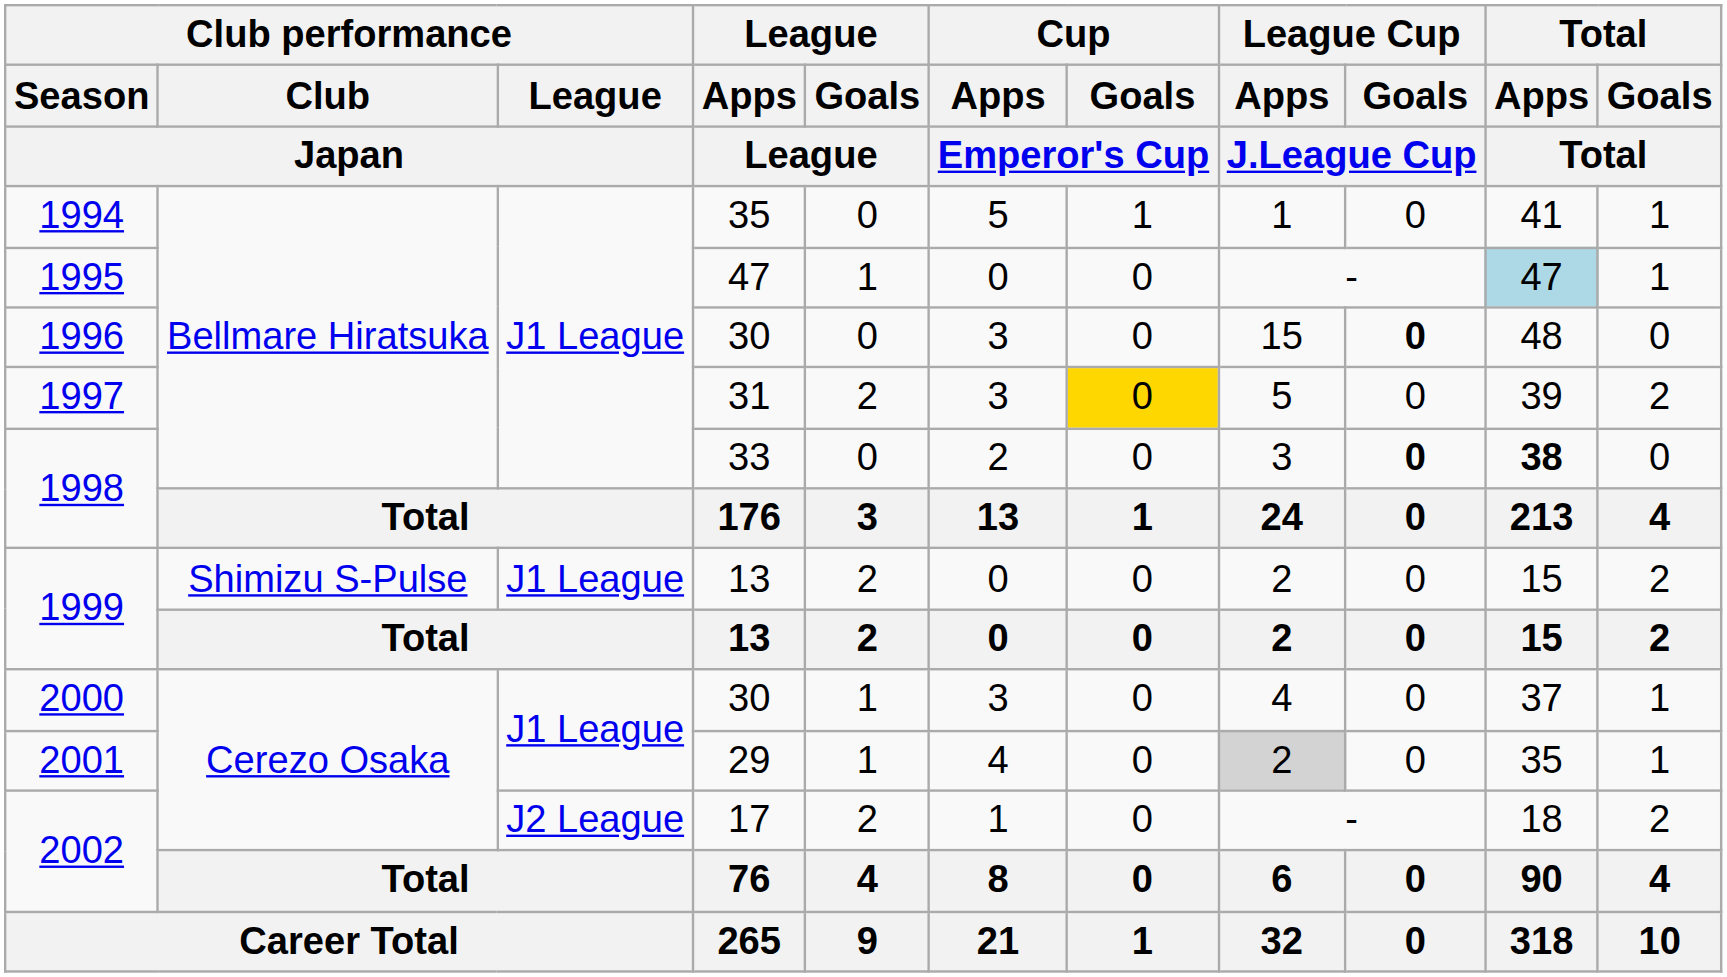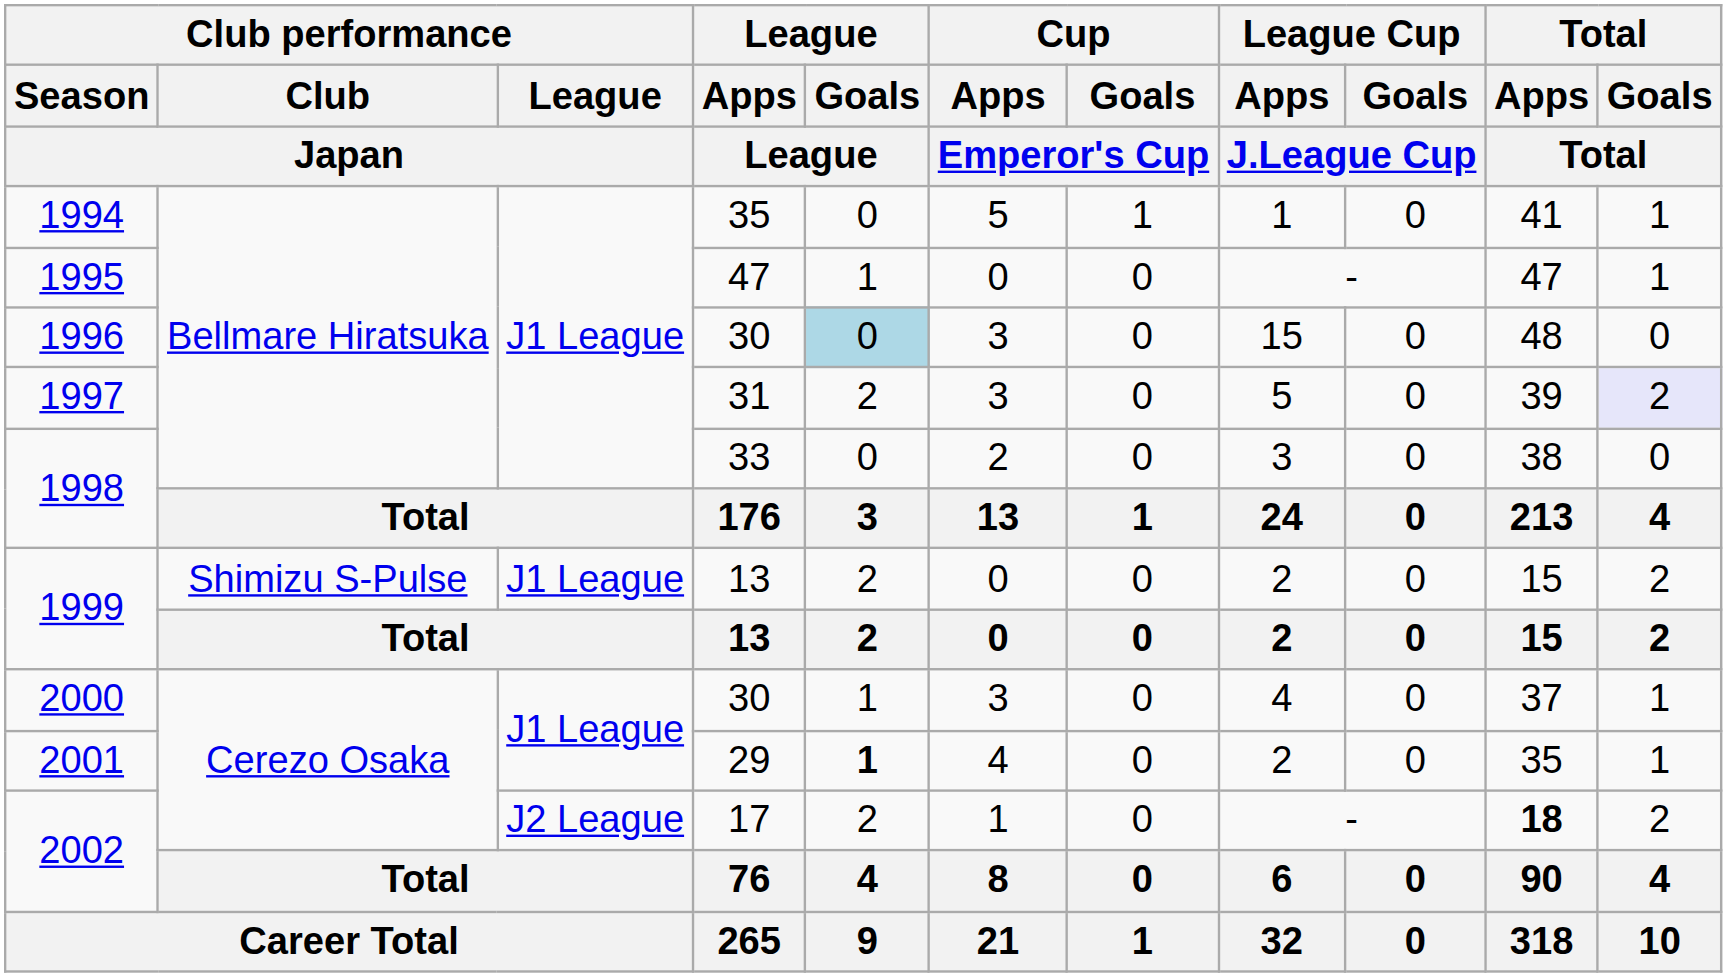(1542, 276) lightblue background -> (1542, 276) no background
(867, 336) no background -> (867, 336) lightblue background
(1415, 336) bold -> (1415, 336) normal
(1142, 397) gold background -> (1142, 397) no background
(1660, 397) no background -> (1660, 397) lavender background
(1415, 457) bold -> (1415, 457) normal
(1542, 457) bold -> (1542, 457) normal
(867, 759) normal -> (867, 759) bold
(1282, 759) lightgrey background -> (1282, 759) no background
(1542, 819) normal -> (1542, 819) bold
